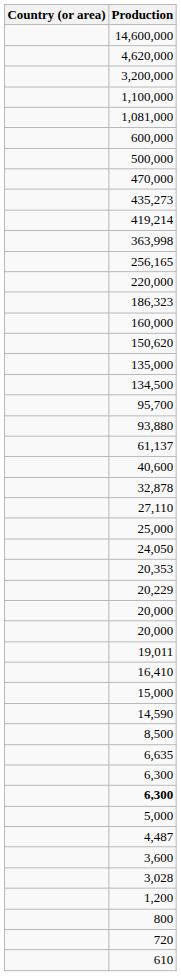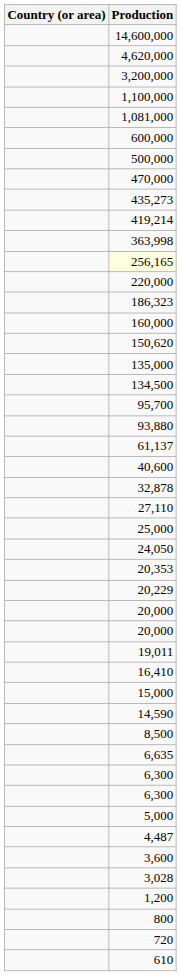(152, 261) no background -> (152, 261) lightyellow background
(159, 795) bold -> (159, 795) normal
